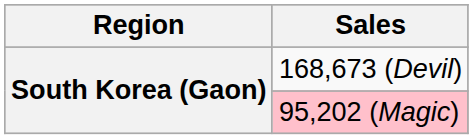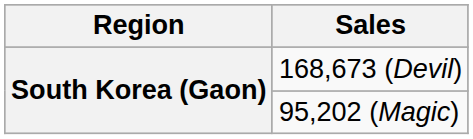(369, 111) pink background -> (369, 111) no background
